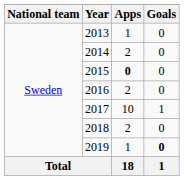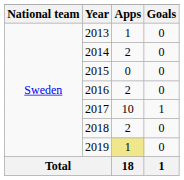(128, 71) bold -> (128, 71) normal
(128, 147) no background -> (128, 147) khaki background
(161, 147) bold -> (161, 147) normal
